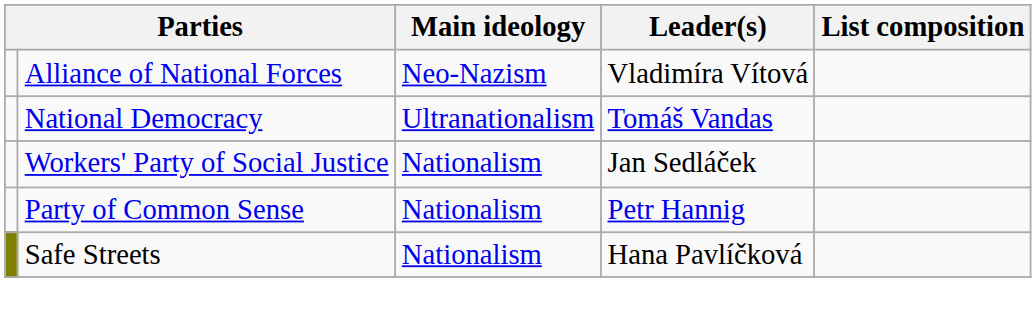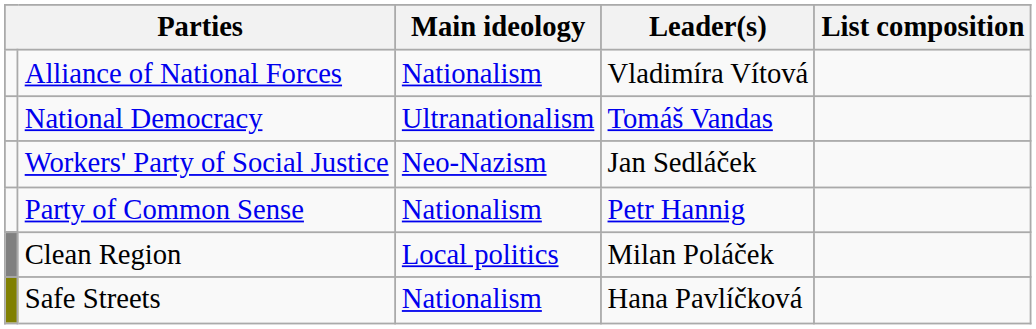(474, 72) Neo-Nazism -> (472, 72) Nationalism
(472, 163) Nationalism -> (474, 163) Neo-Nazism
+ row: (103, 254)
